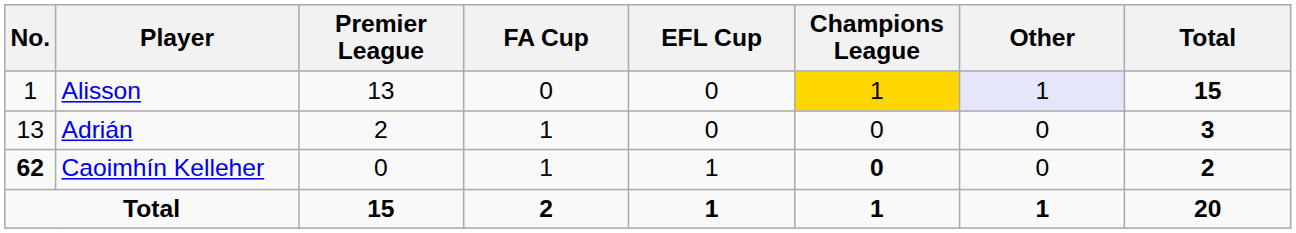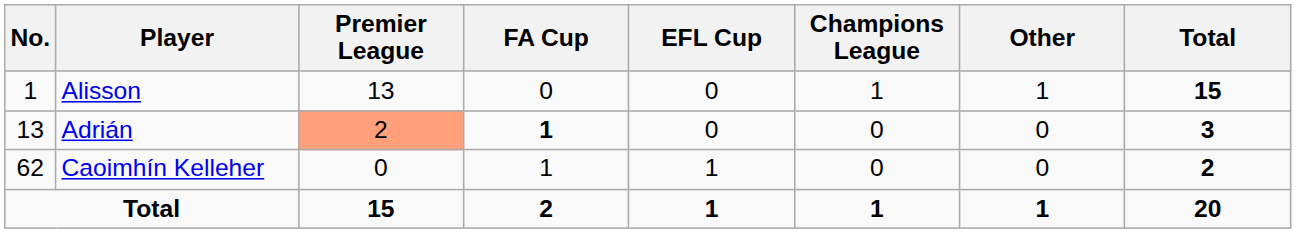(877, 90) gold background -> (877, 90) no background
(1042, 90) lavender background -> (1042, 90) no background
(381, 129) no background -> (381, 129) lightsalmon background
(546, 129) normal -> (546, 129) bold
(30, 168) bold -> (30, 168) normal
(877, 168) bold -> (877, 168) normal
